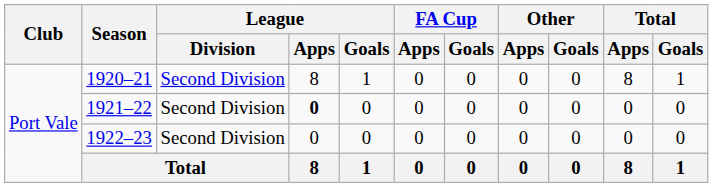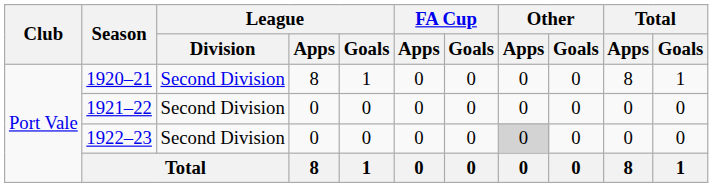(314, 108) bold -> (314, 108) normal
(524, 138) no background -> (524, 138) lightgrey background
